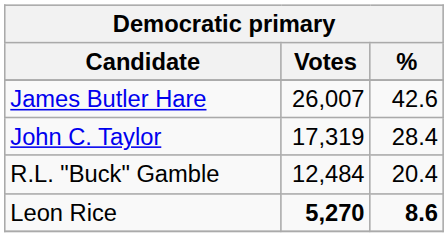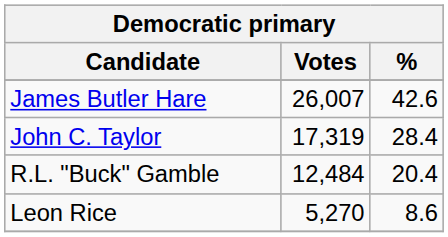(335, 212) bold -> (335, 212) normal
(421, 212) bold -> (421, 212) normal
